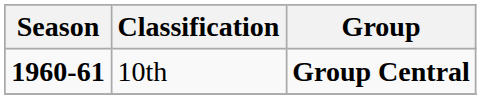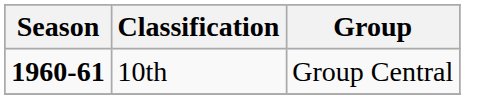(381, 71) bold -> (373, 71) normal
